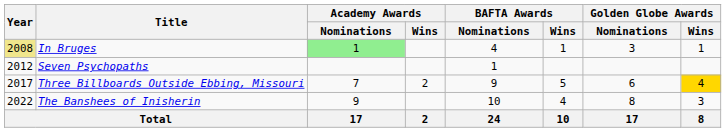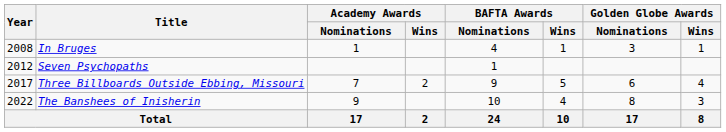(20, 48) khaki background -> (20, 48) no background
(356, 48) lightgreen background -> (356, 48) no background
(701, 84) gold background -> (701, 84) no background
